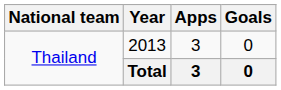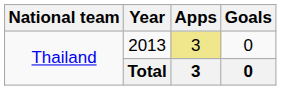(196, 44) no background -> (196, 44) khaki background
